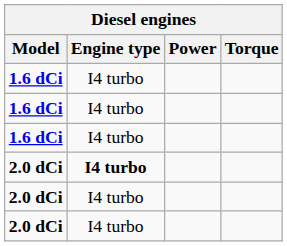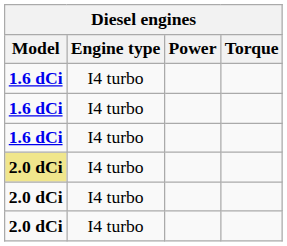(36, 166) no background -> (36, 166) khaki background
(116, 166) bold -> (116, 166) normal
